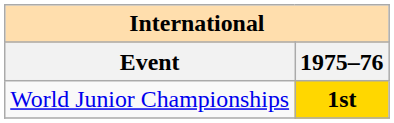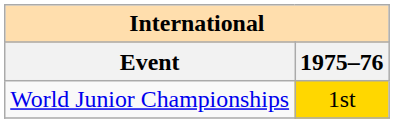(342, 99) bold -> (342, 99) normal
